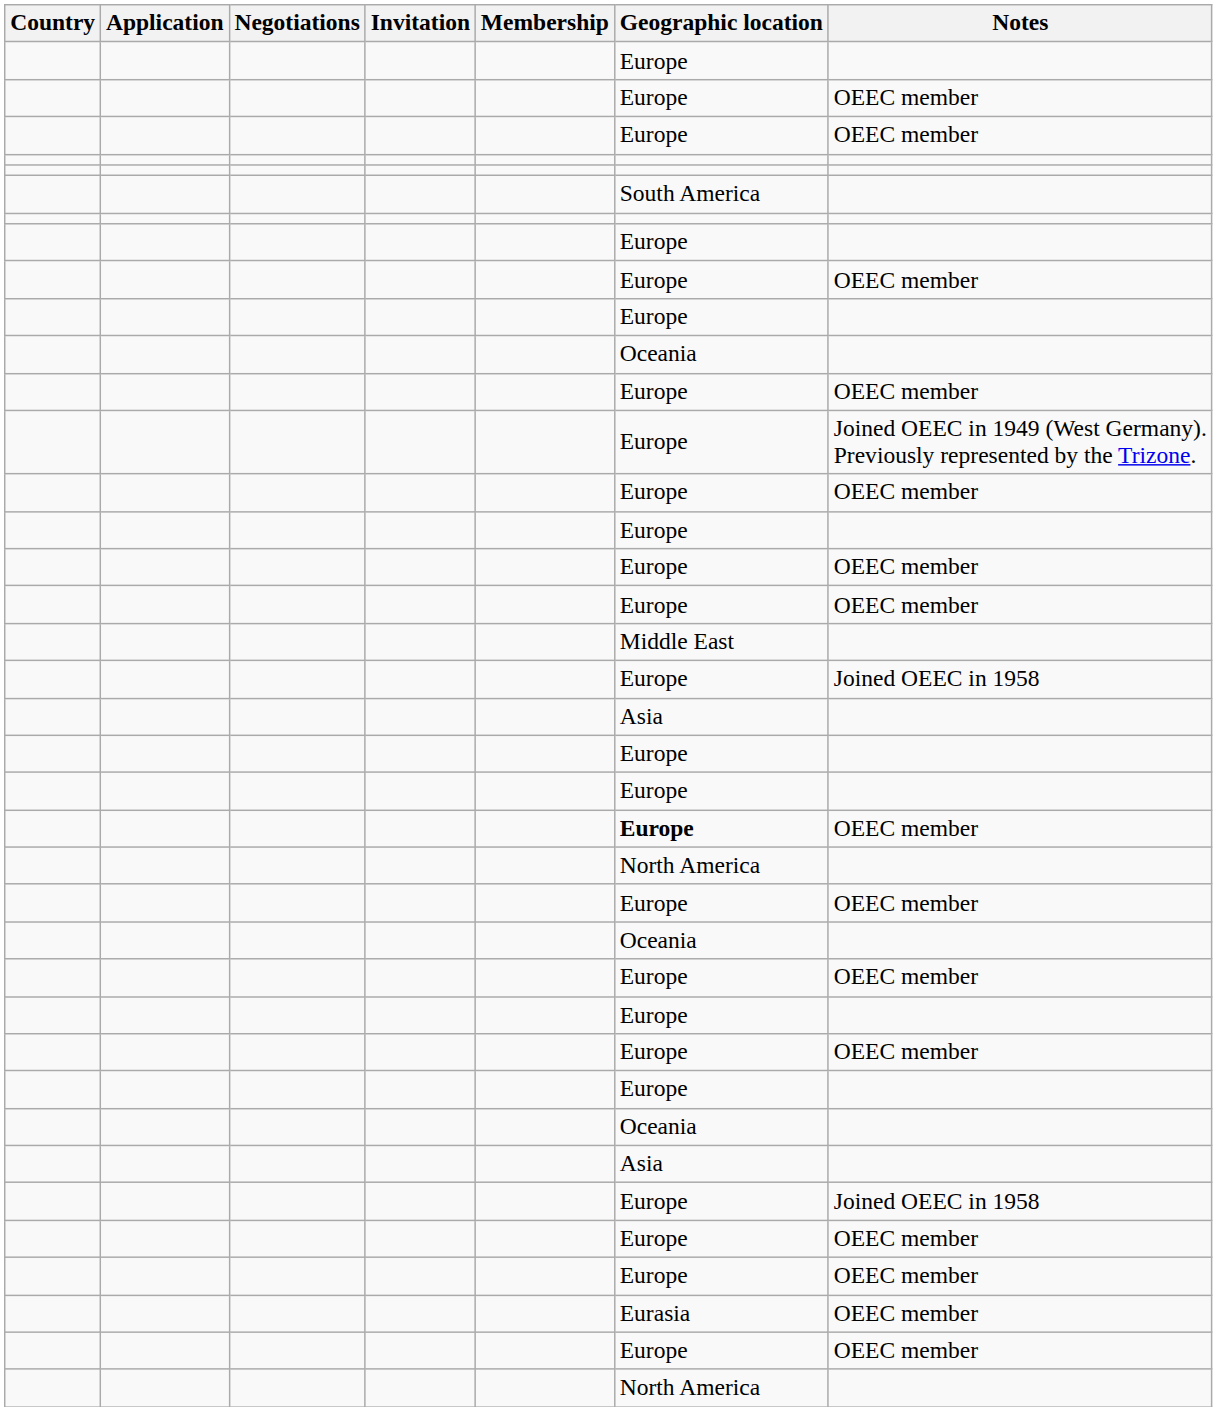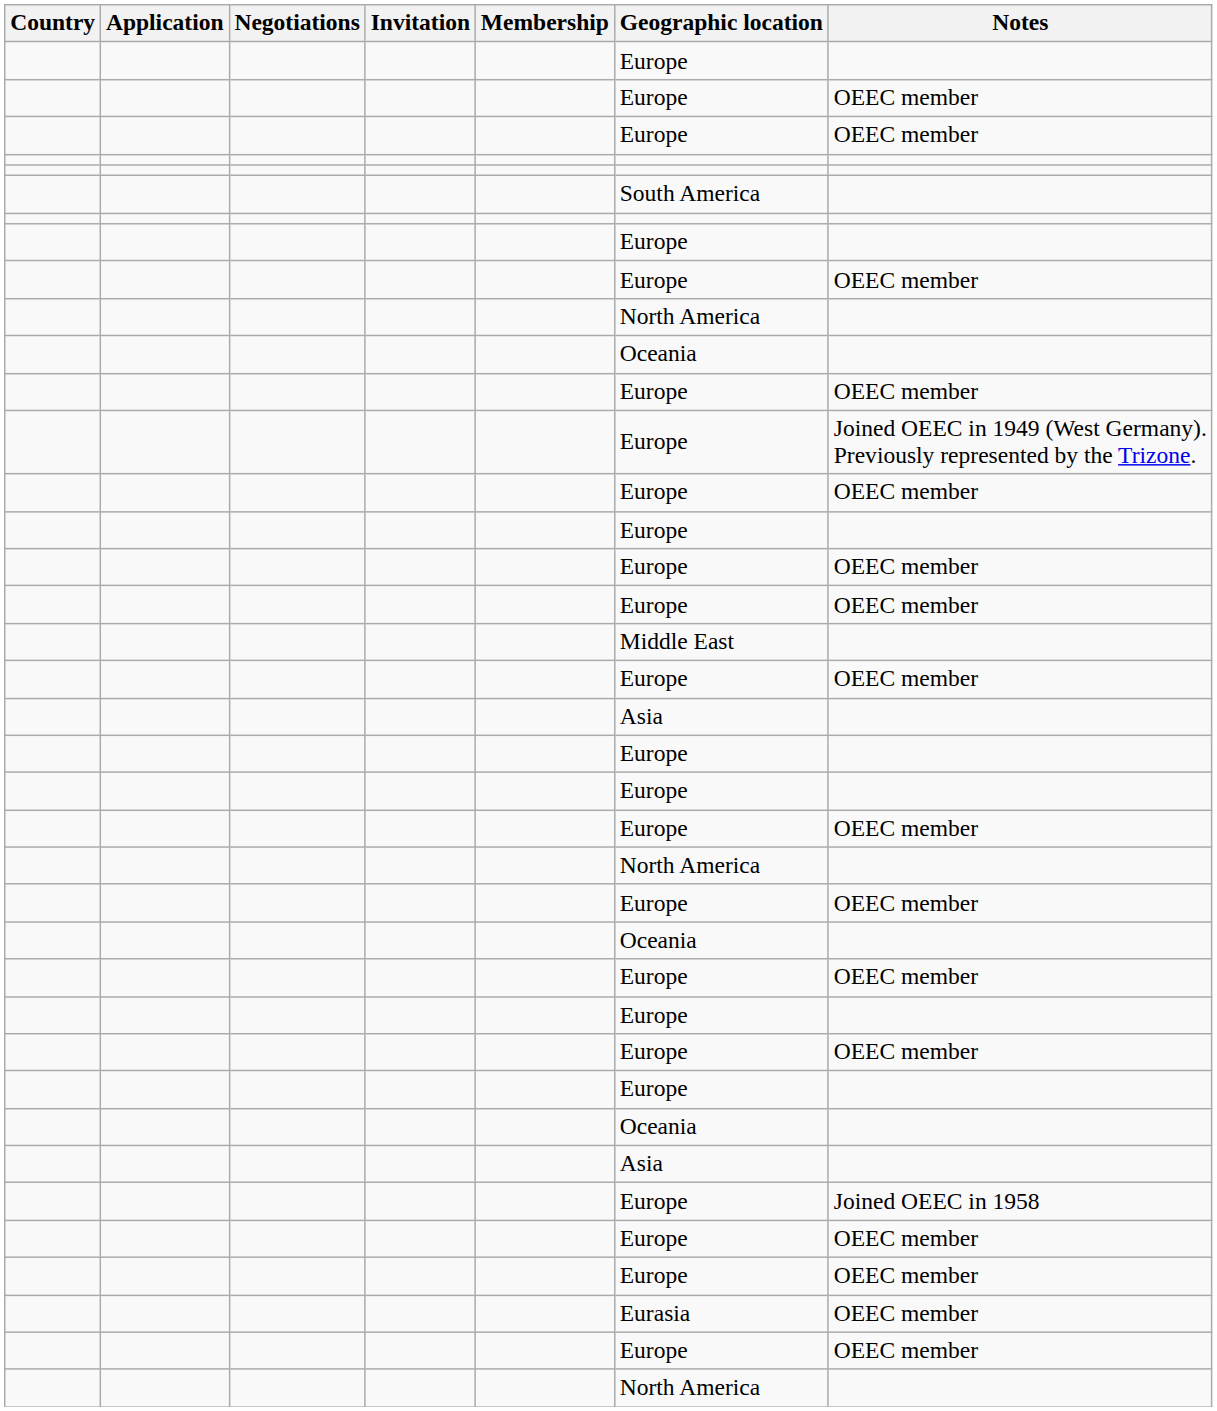(654, 316) Europe -> (690, 316) North America
(937, 678) Joined OEEC in 1958 -> (906, 678) OEEC member
(657, 828) bold -> (654, 828) normal
